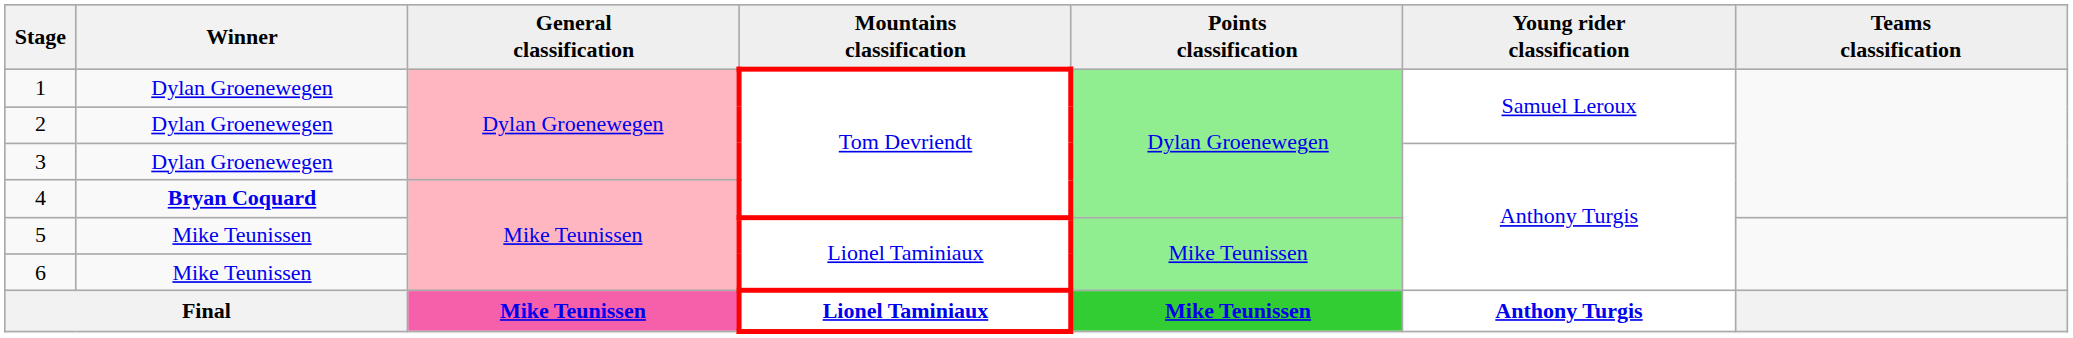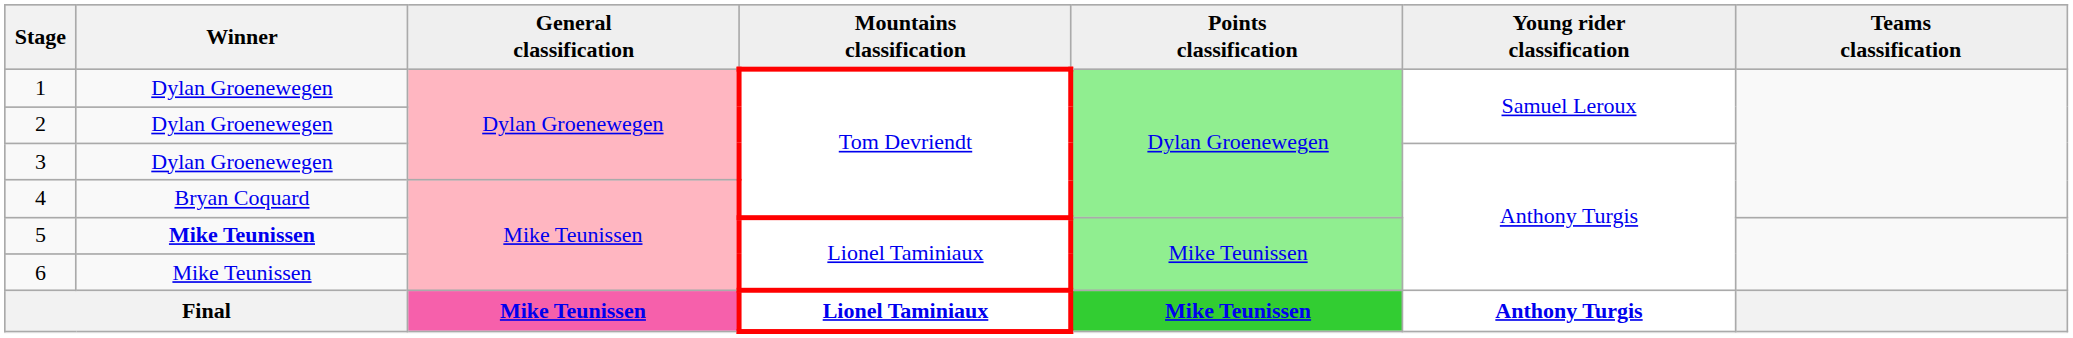(242, 198) bold -> (242, 198) normal
(242, 235) normal -> (242, 235) bold
